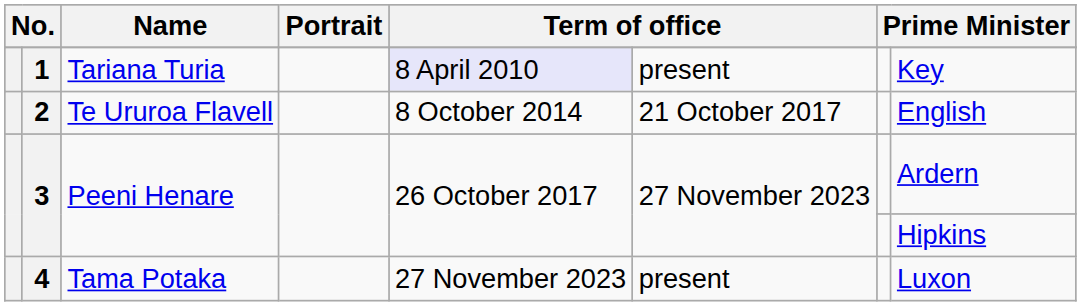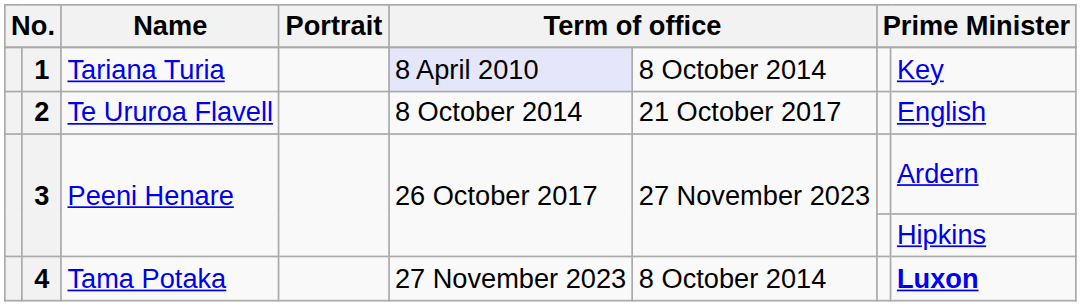(684, 69) present -> (733, 69) 8 October 2014
(684, 278) present -> (733, 278) 8 October 2014
(934, 278) normal -> (938, 278) bold
